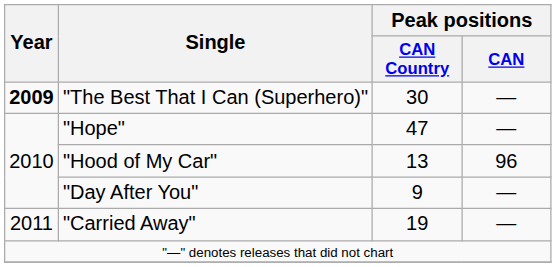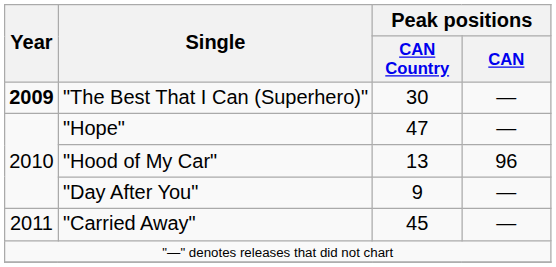(417, 224) 19 -> (417, 224) 45
